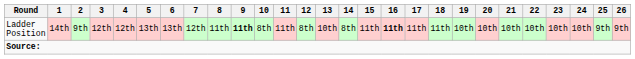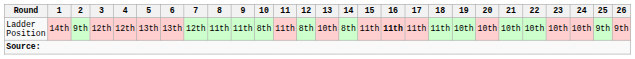(243, 29) bold -> (243, 29) normal
